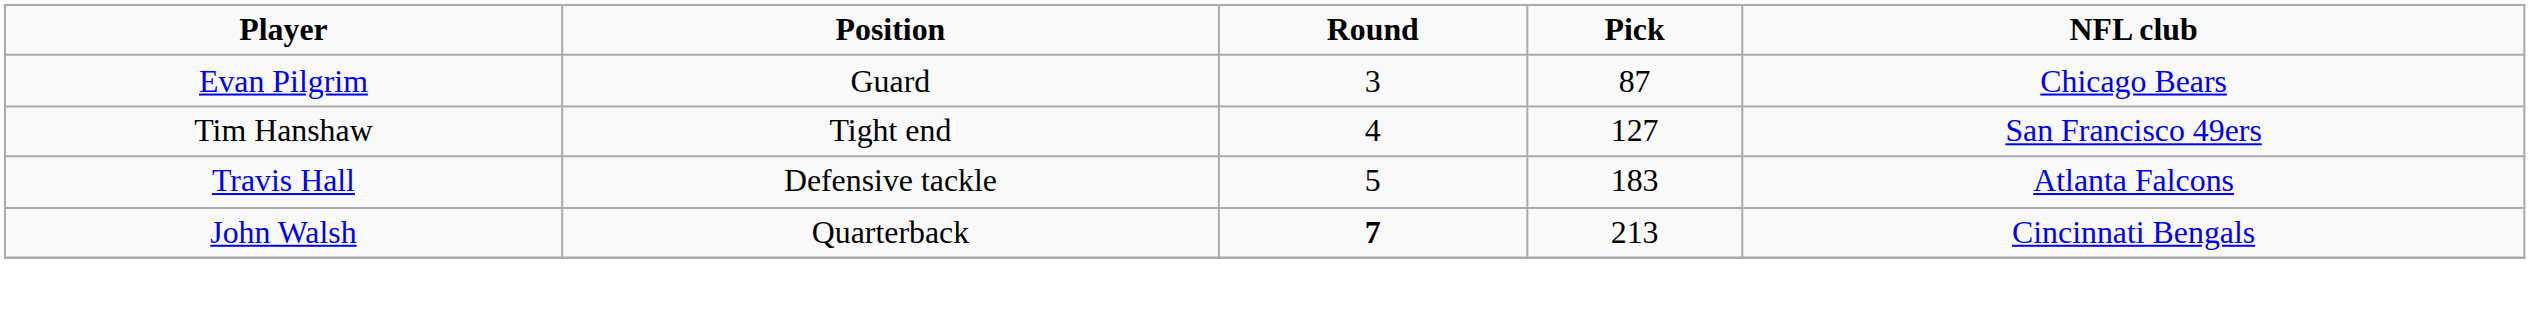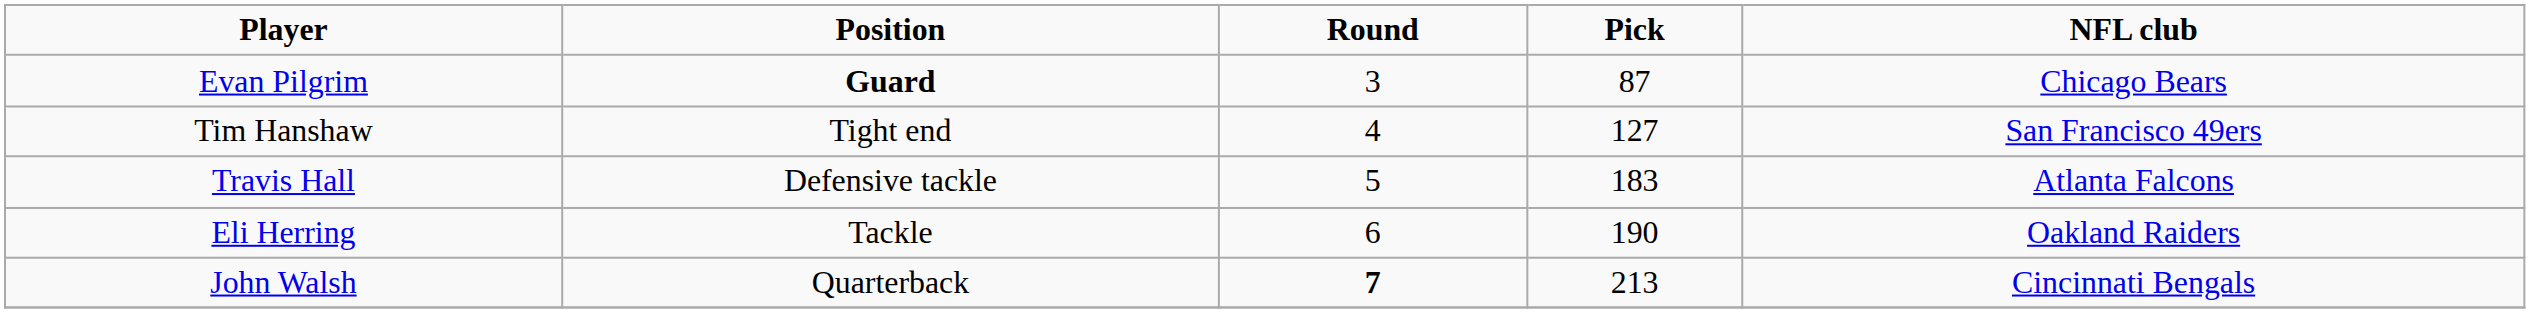(890, 80) normal -> (890, 80) bold
+ row: (283, 231)
